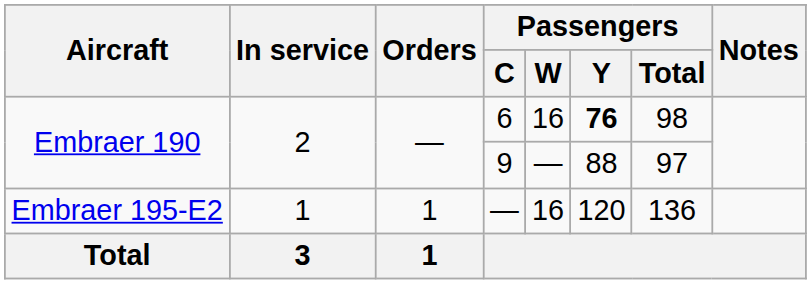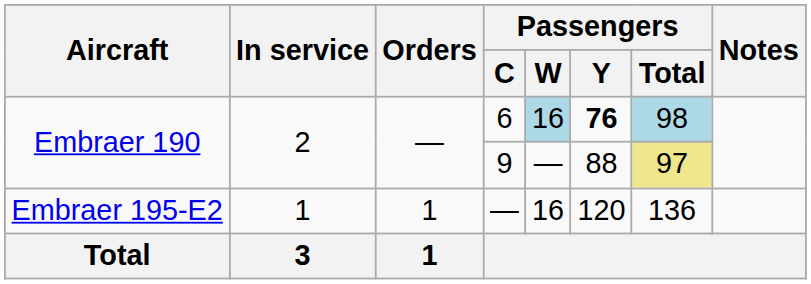(548, 118) no background -> (548, 118) lightblue background
(672, 118) no background -> (672, 118) lightblue background
(672, 164) no background -> (672, 164) khaki background
